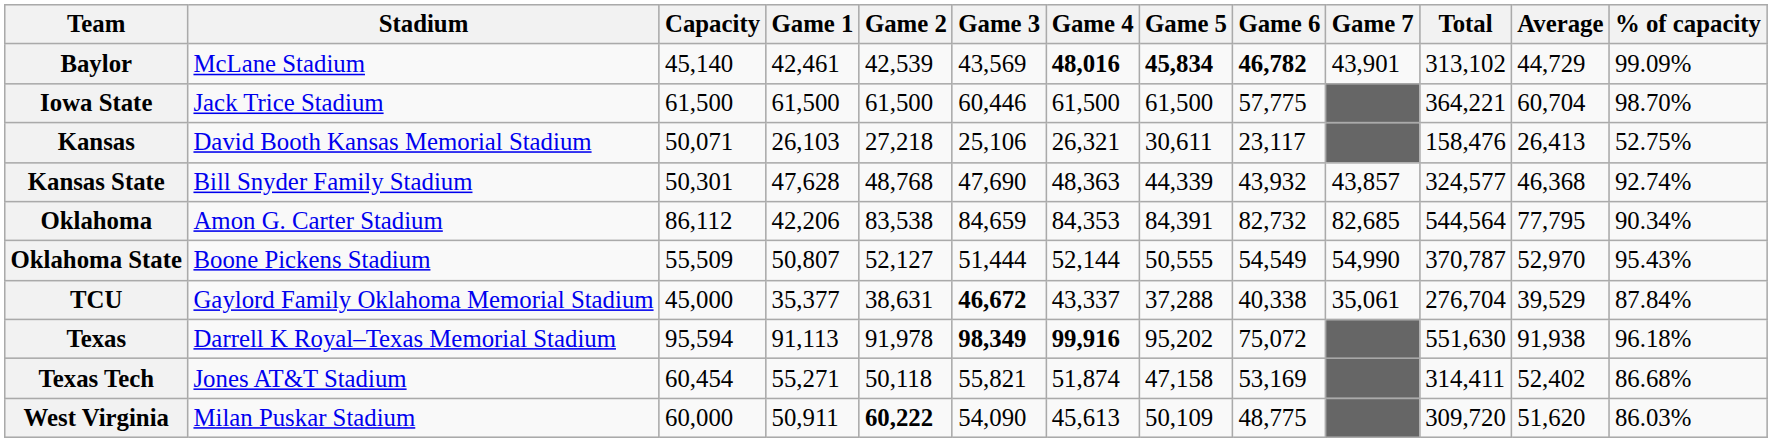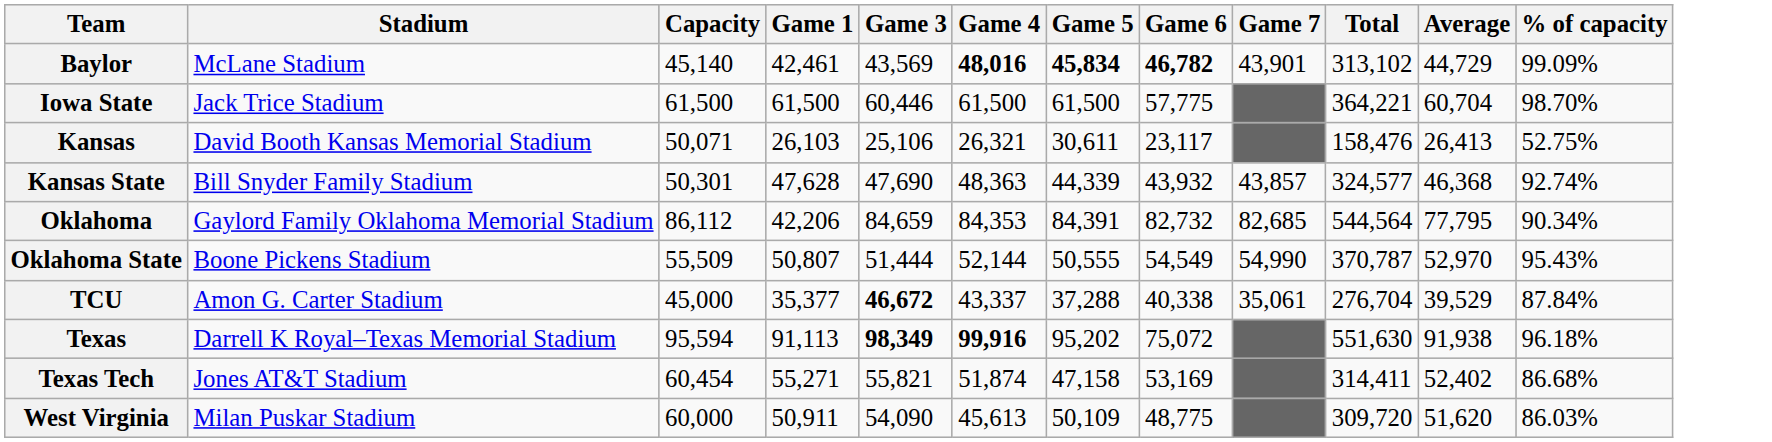- column: (906, 24)
(318, 220) Amon G. Carter Stadium -> (424, 220) Gaylord Family Oklahoma Memorial Stadium
(424, 299) Gaylord Family Oklahoma Memorial Stadium -> (318, 299) Amon G. Carter Stadium
